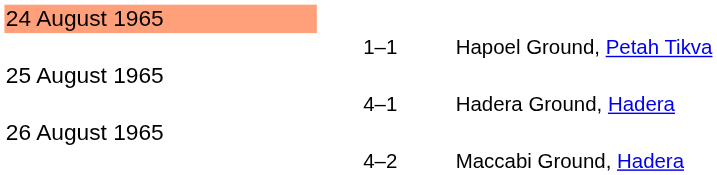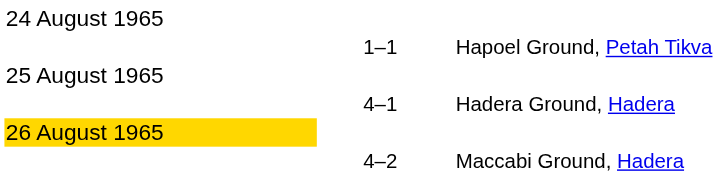(85, 18) lightsalmon background -> (85, 18) no background
(85, 132) no background -> (85, 132) gold background
